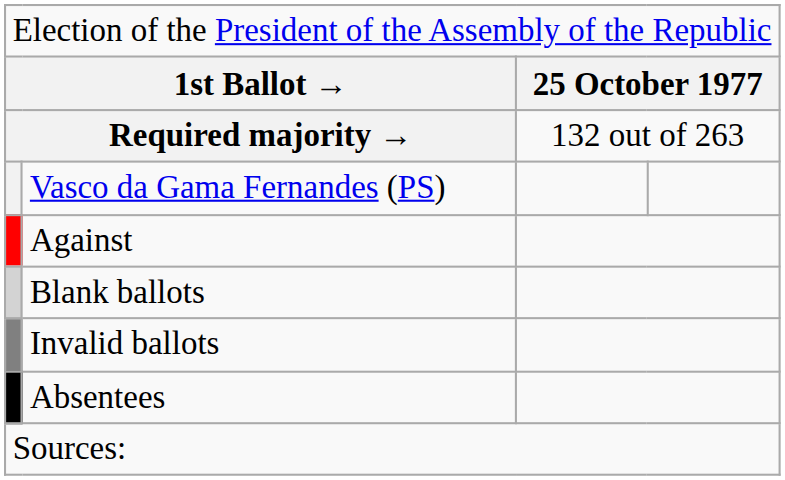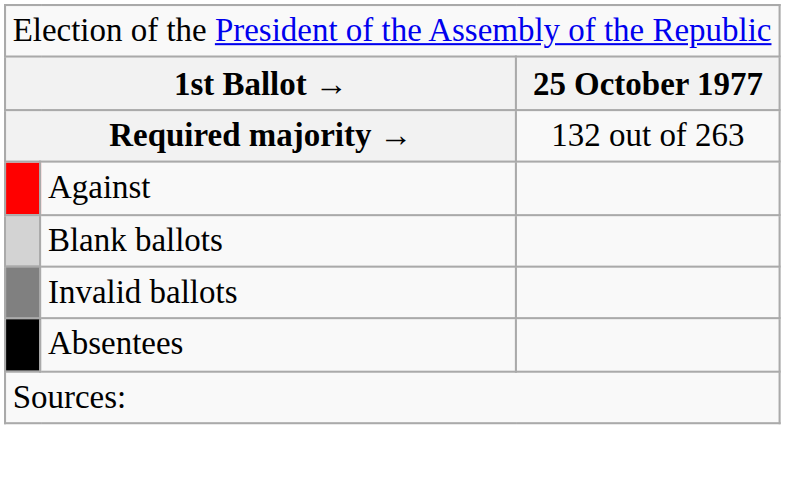- row: (238, 187)
